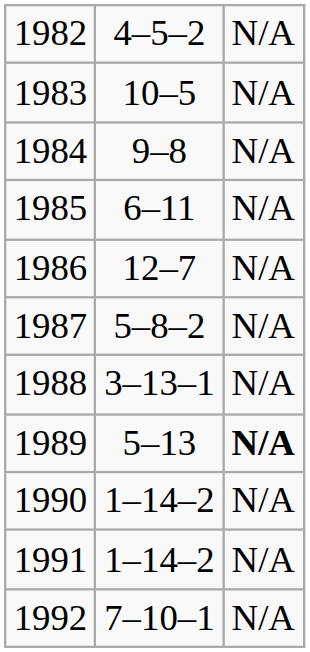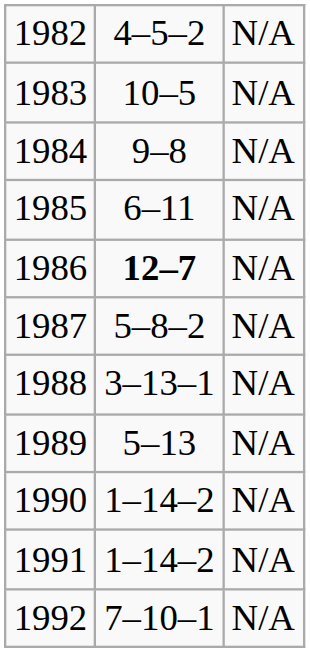(159, 267) normal -> (159, 267) bold
(263, 442) bold -> (263, 442) normal
